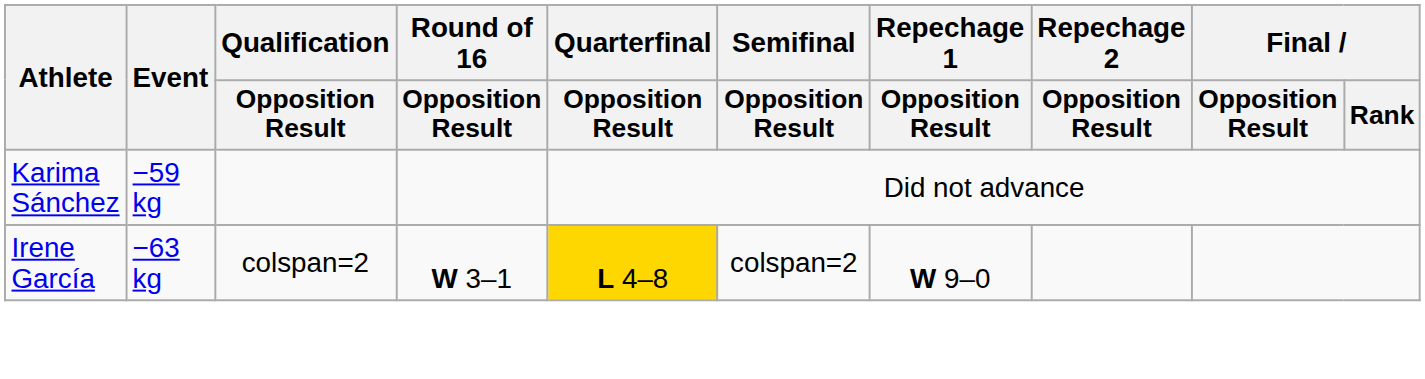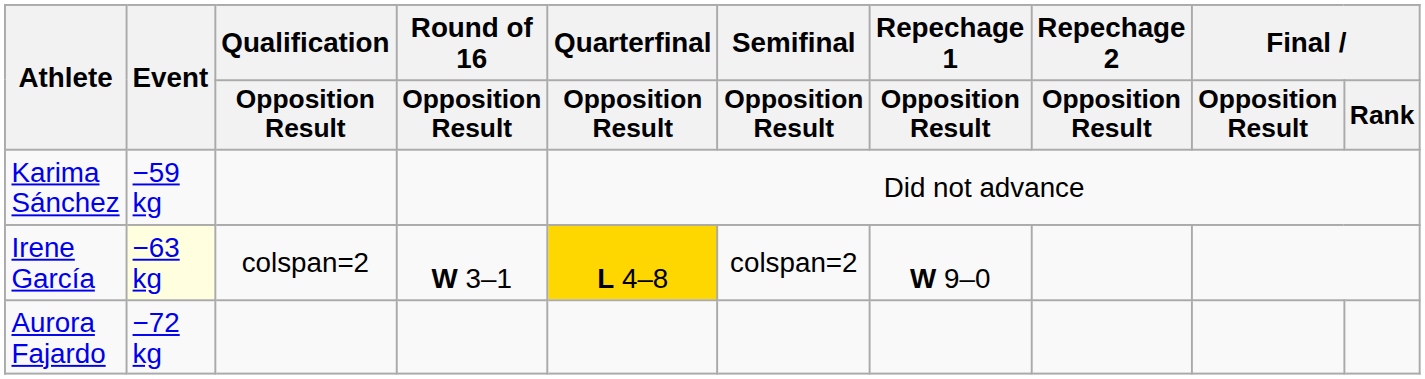(156, 263) no background -> (156, 263) lightyellow background
+ row: (59, 337)
